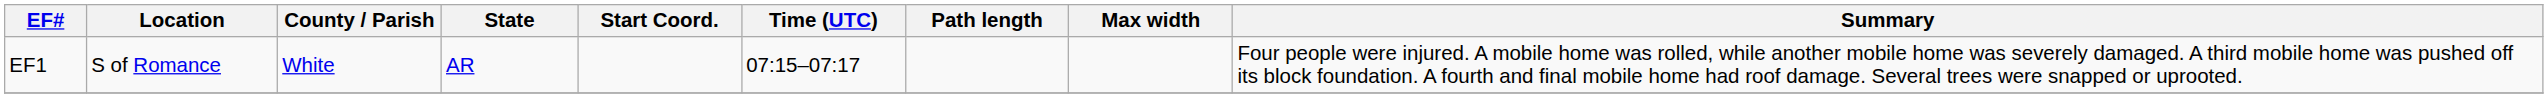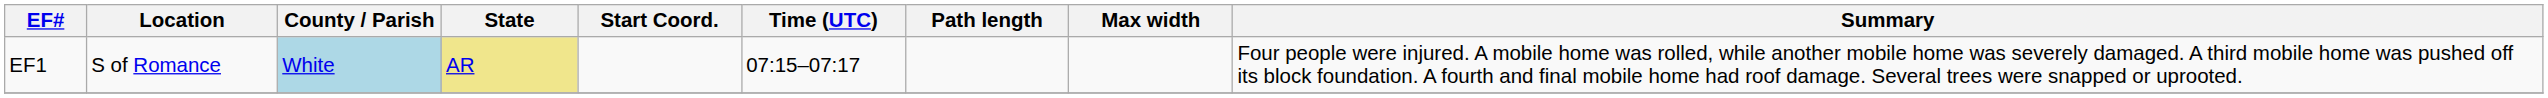(308, 64) no background -> (308, 64) lightblue background
(460, 64) no background -> (460, 64) khaki background
